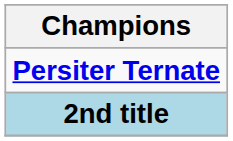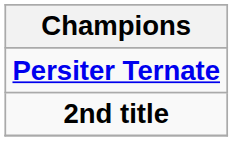(116, 113) lightblue background -> (116, 113) no background
